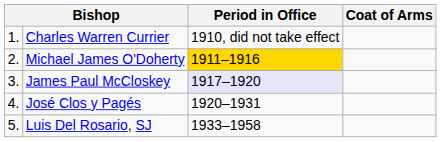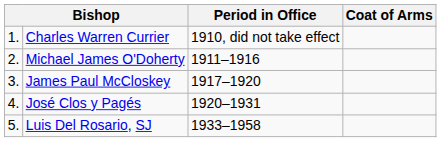(225, 59) gold background -> (225, 59) no background
(226, 81) lavender background -> (226, 81) no background
